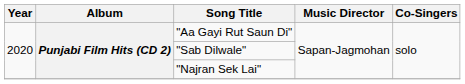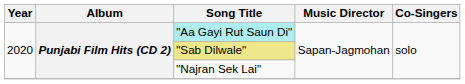(234, 32) no background -> (234, 32) paleturquoise background
(211, 50) no background -> (211, 50) khaki background
